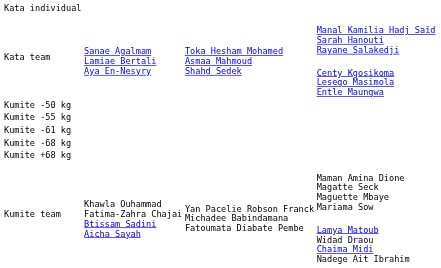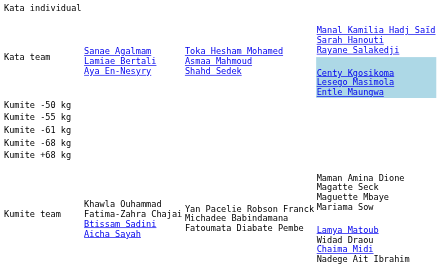(355, 83) no background -> (355, 83) lightblue background
